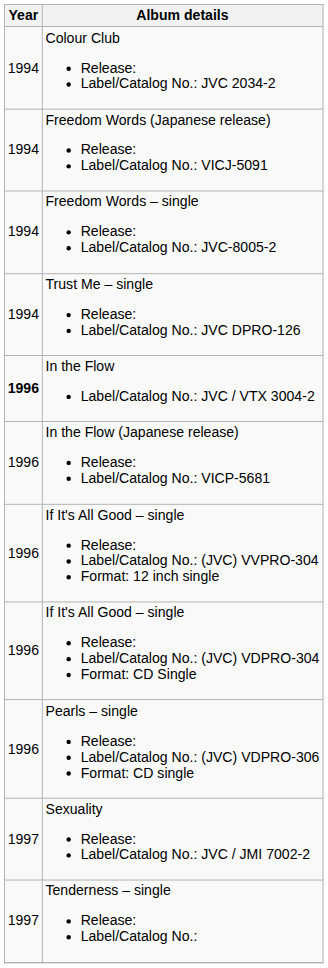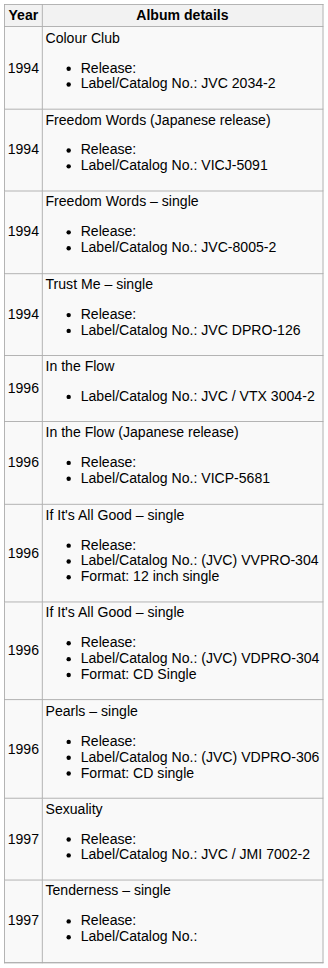(23, 388) bold -> (23, 388) normal
